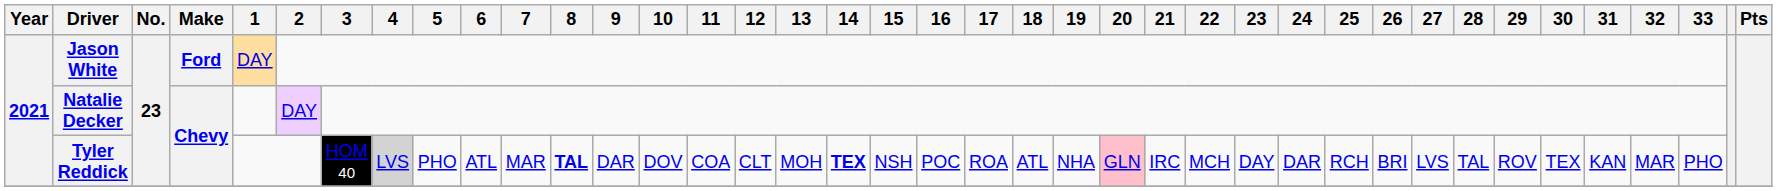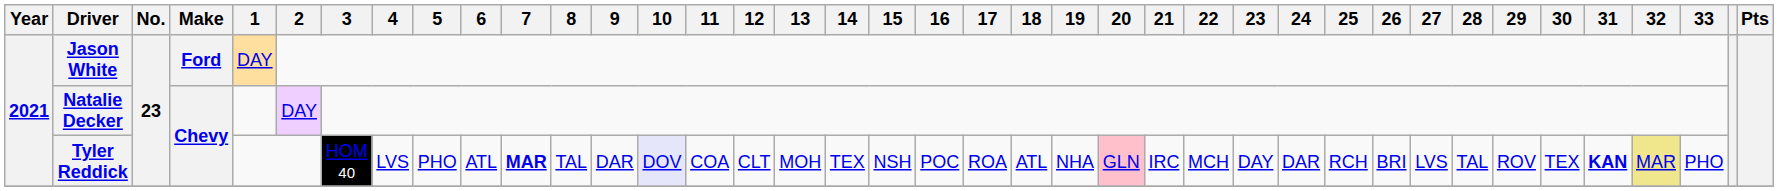(393, 161) lightgrey background -> (393, 161) no background
(526, 161) normal -> (526, 161) bold
(571, 161) bold -> (571, 161) normal
(663, 161) no background -> (662, 161) lavender background
(848, 161) bold -> (847, 161) normal
(1608, 161) normal -> (1608, 161) bold
(1655, 161) no background -> (1656, 161) khaki background
